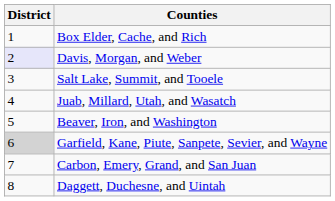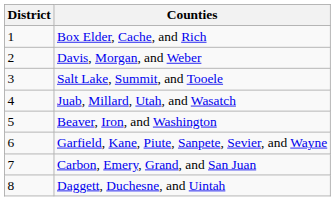(11, 57) lavender background -> (11, 57) no background
(11, 143) lightgrey background -> (11, 143) no background
